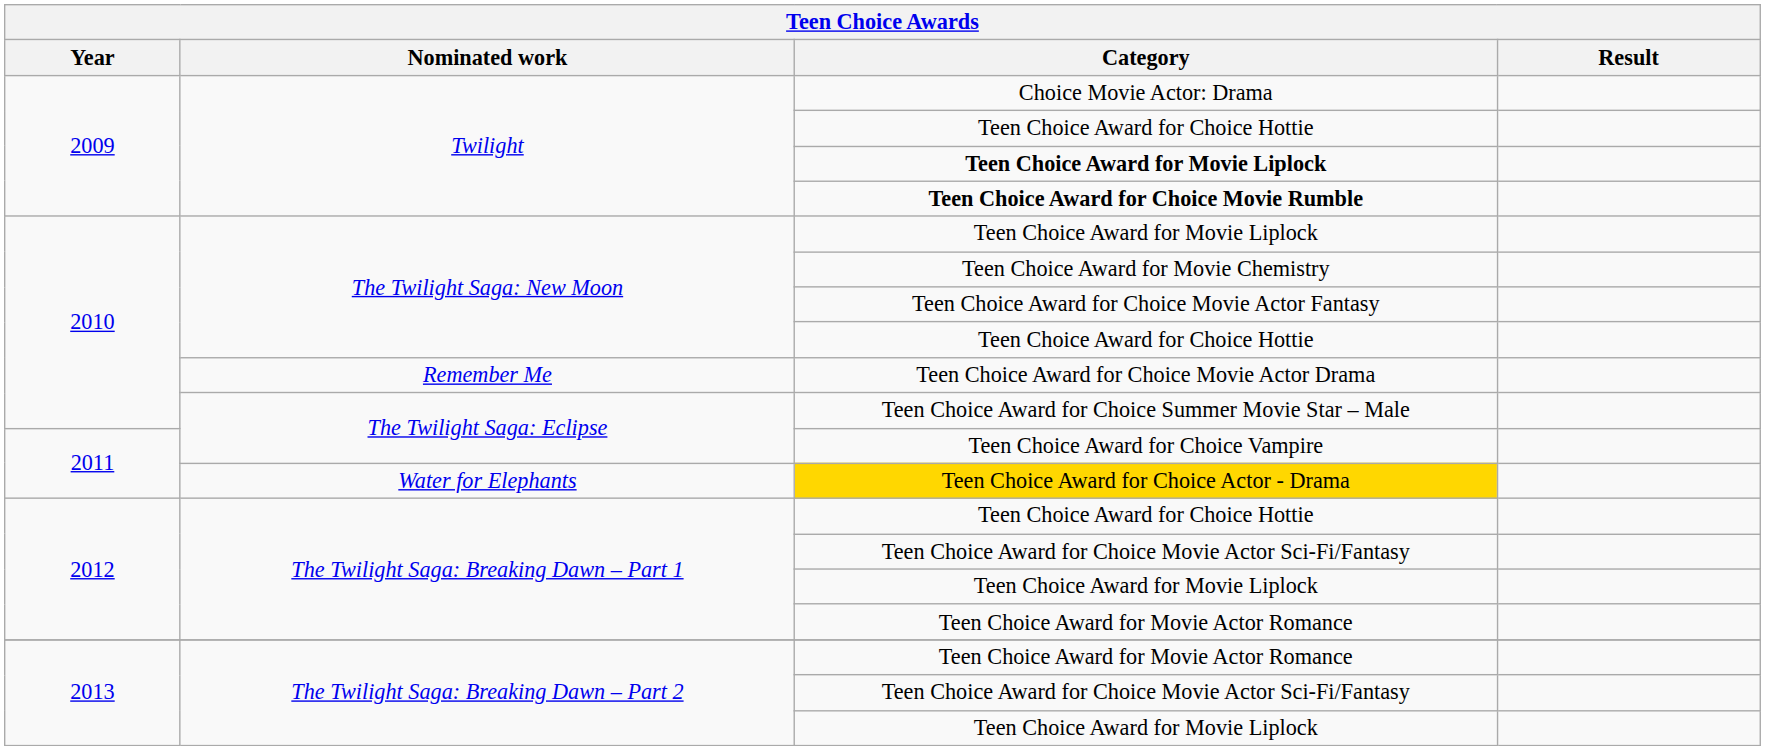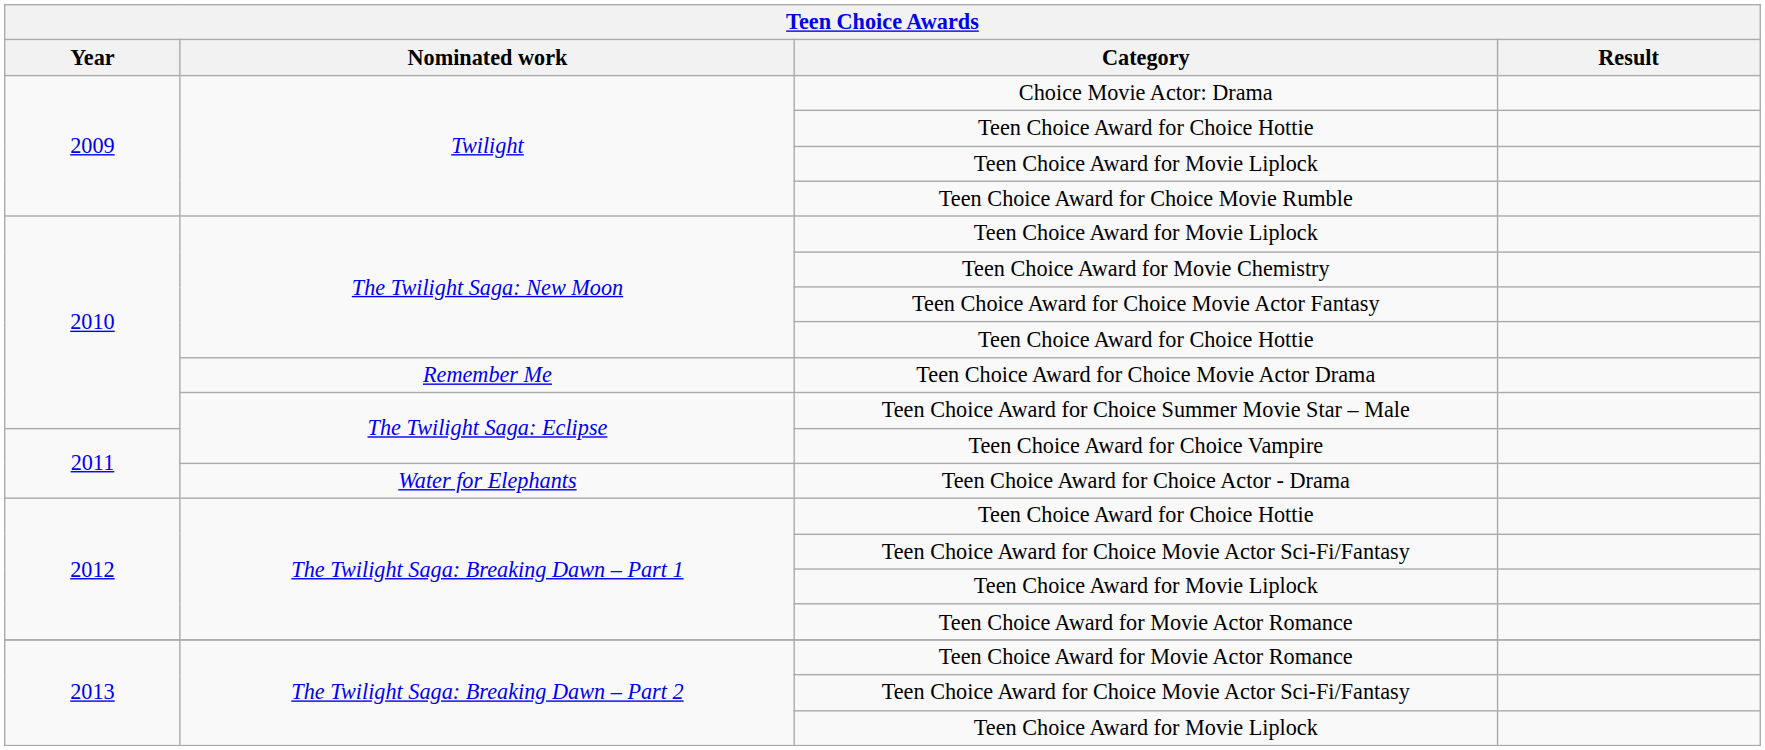(1146, 163) bold -> (1146, 163) normal
(1146, 198) bold -> (1146, 198) normal
(1146, 480) gold background -> (1146, 480) no background
